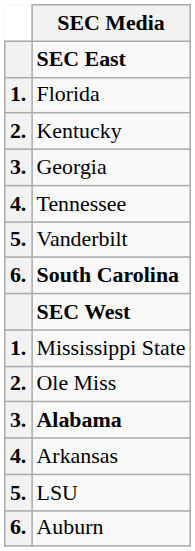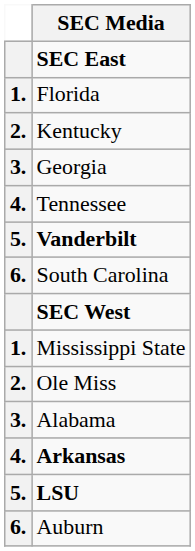(82, 239) normal -> (87, 239) bold
(108, 275) bold -> (102, 275) normal
(79, 420) bold -> (76, 420) normal
(77, 456) normal -> (81, 456) bold
(57, 492) normal -> (58, 492) bold
